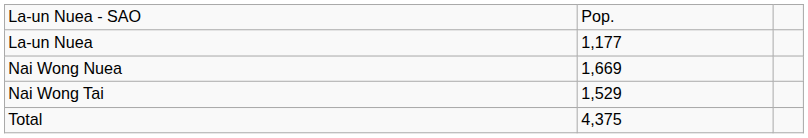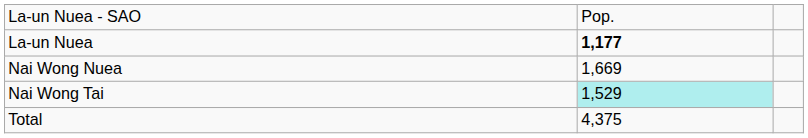(601, 42) normal -> (601, 42) bold
(601, 94) no background -> (601, 94) paleturquoise background
